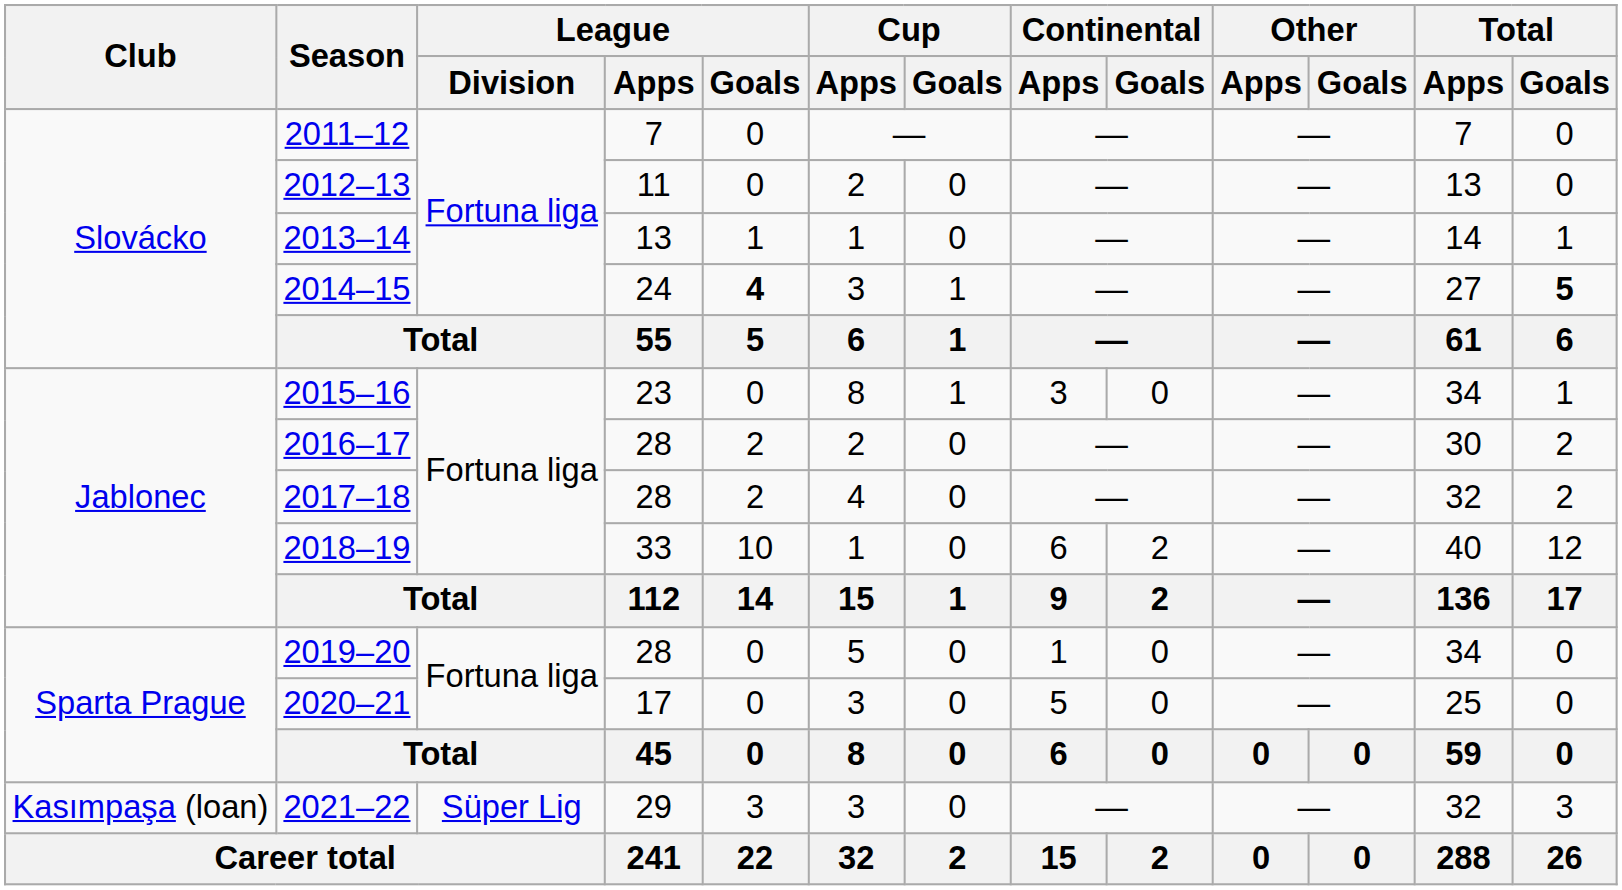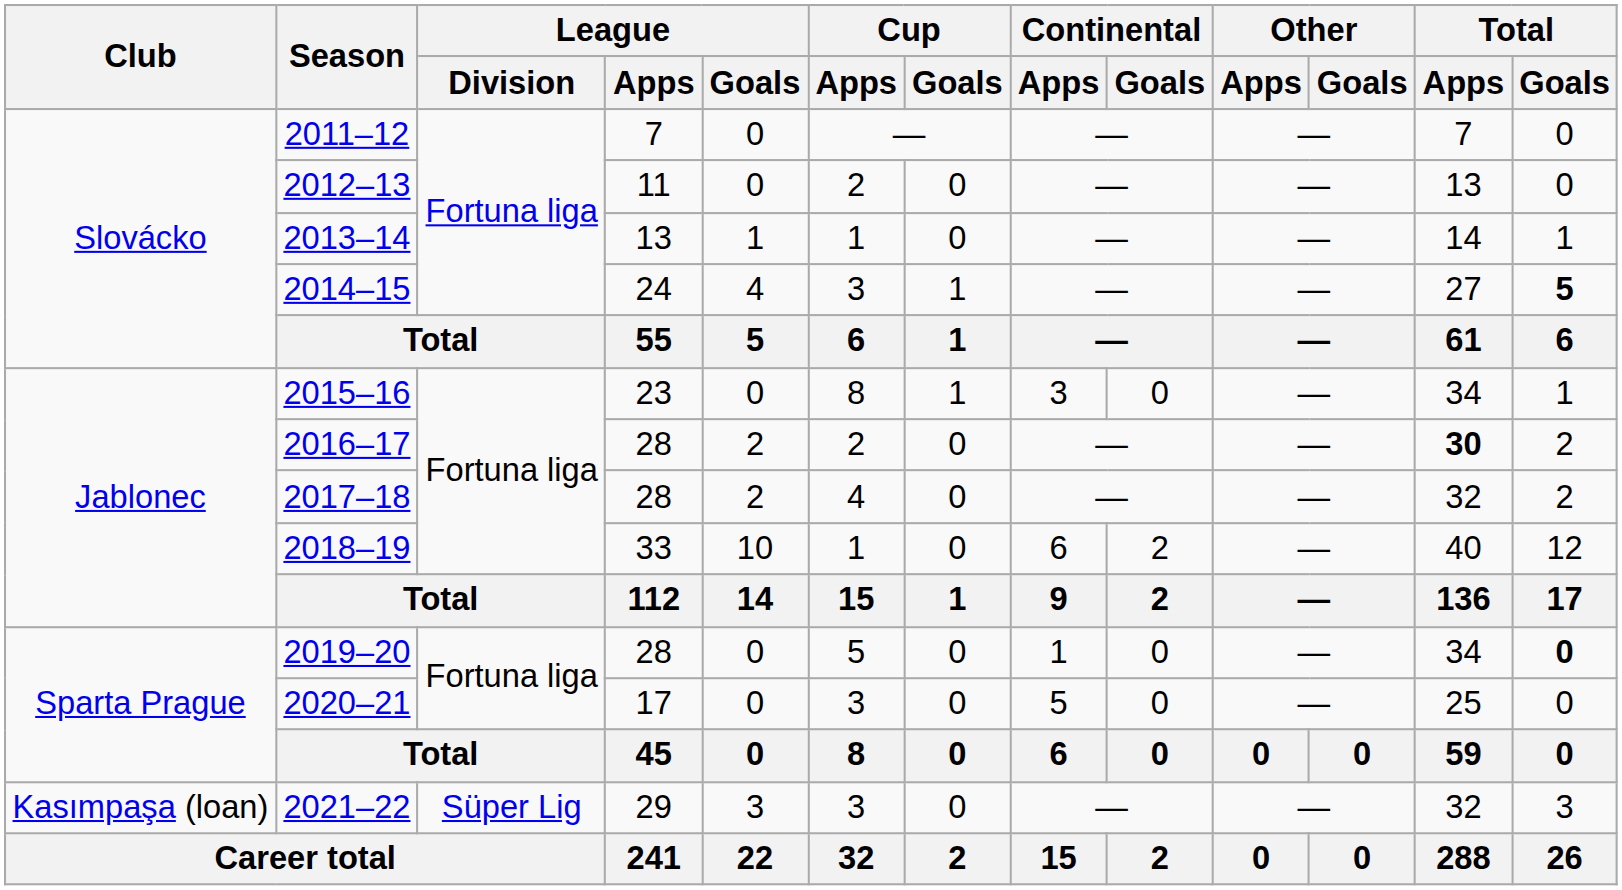(755, 289) bold -> (755, 289) normal
(1463, 444) normal -> (1463, 444) bold
(1565, 651) normal -> (1565, 651) bold
